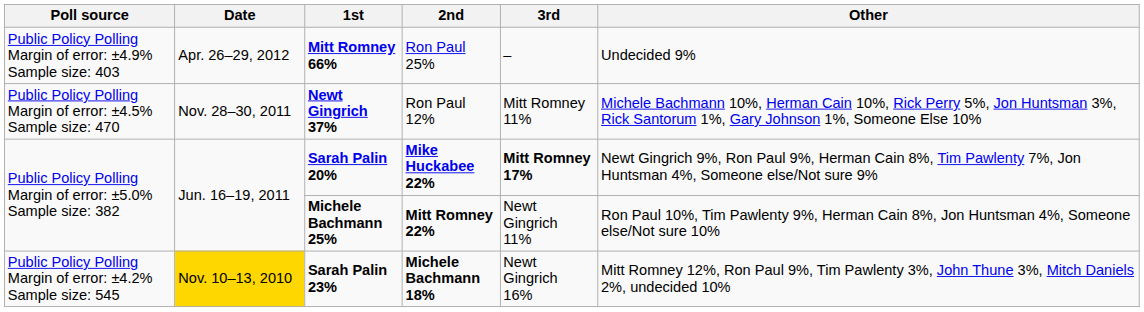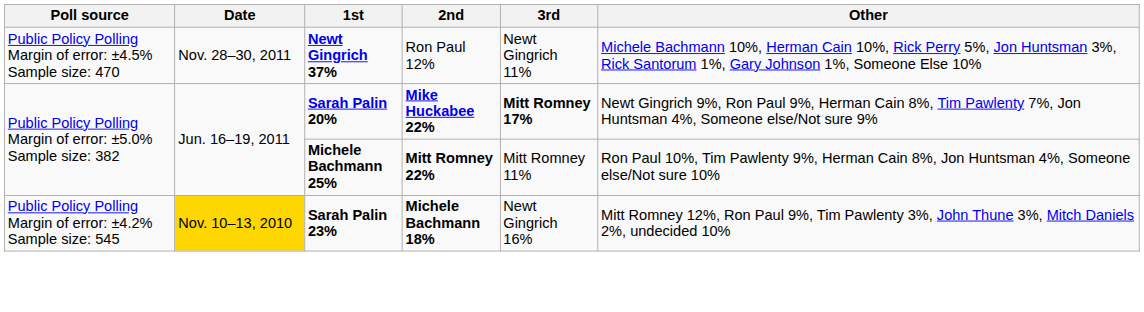- row: (352, 55)
(544, 111) Mitt Romney 11% -> (530, 55) Newt Gingrich 11%
(530, 223) Newt Gingrich 11% -> (544, 167) Mitt Romney 11%
